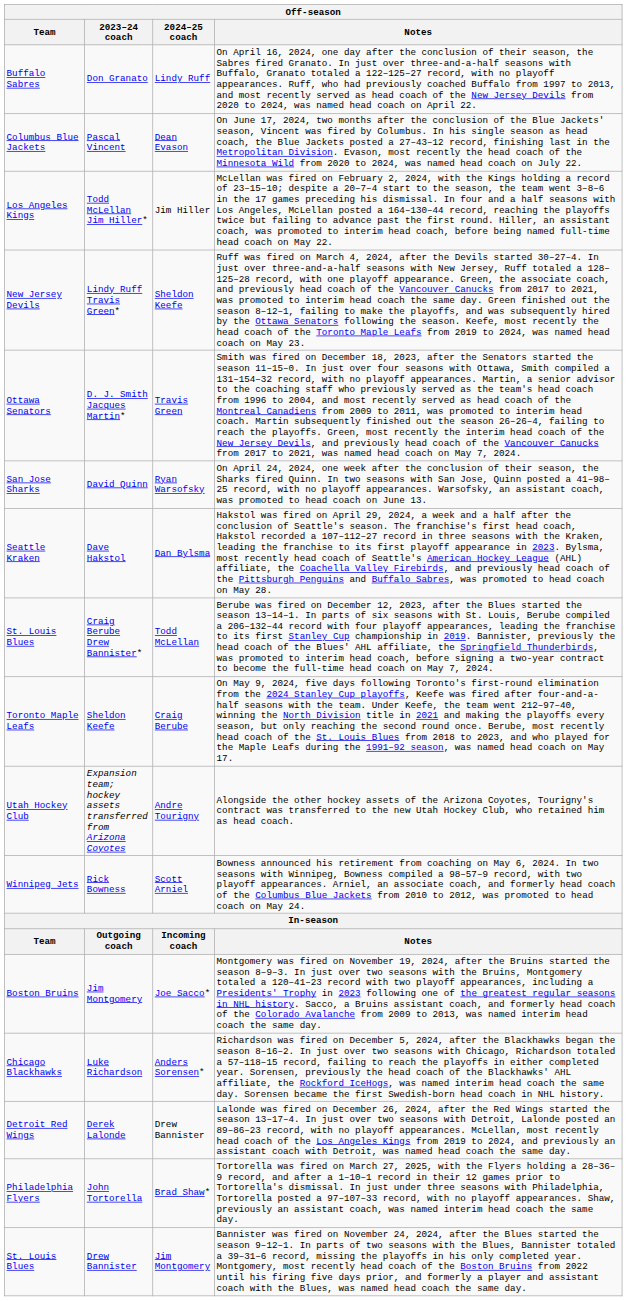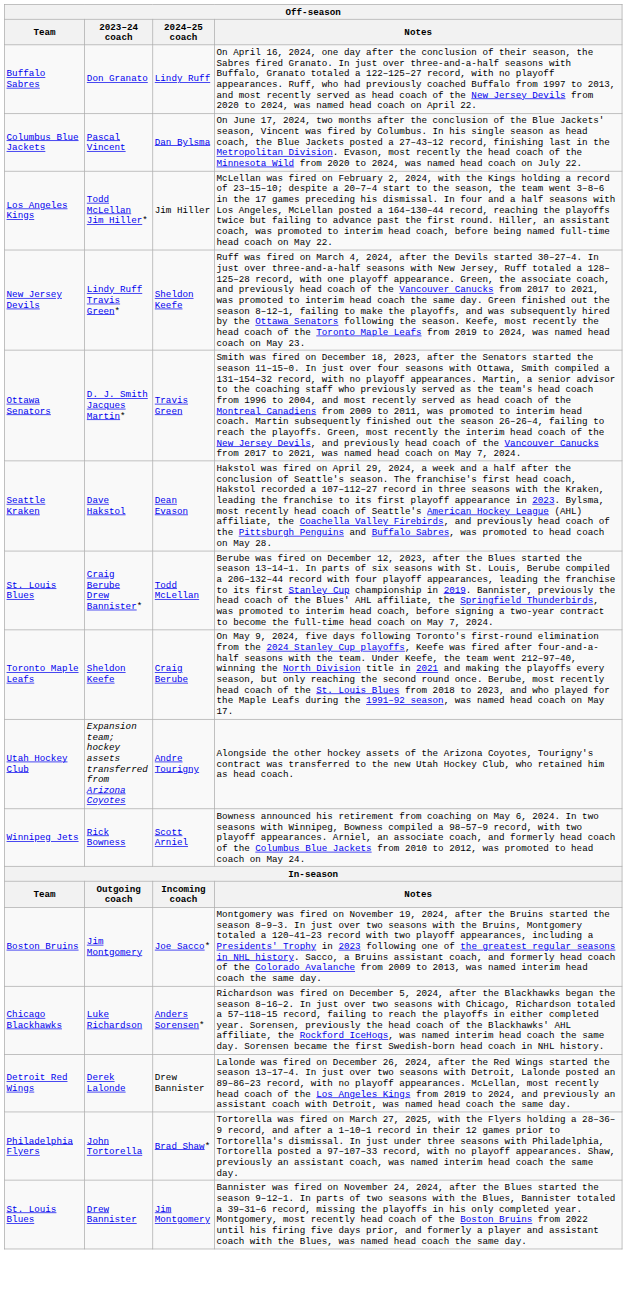(171, 142) Dean Evason -> (182, 142) Dan Bylsma
- row: (117, 485)
(182, 553) Dan Bylsma -> (171, 506) Dean Evason
